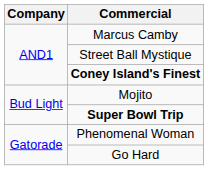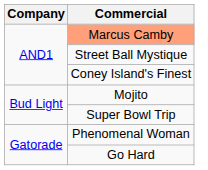(135, 34) no background -> (131, 34) lightsalmon background
(135, 74) bold -> (131, 74) normal
(135, 114) bold -> (131, 114) normal
